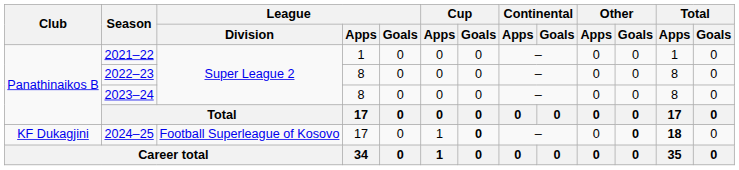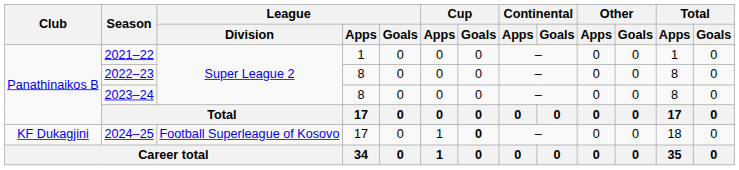(635, 134) bold -> (635, 134) normal
(675, 134) bold -> (675, 134) normal
